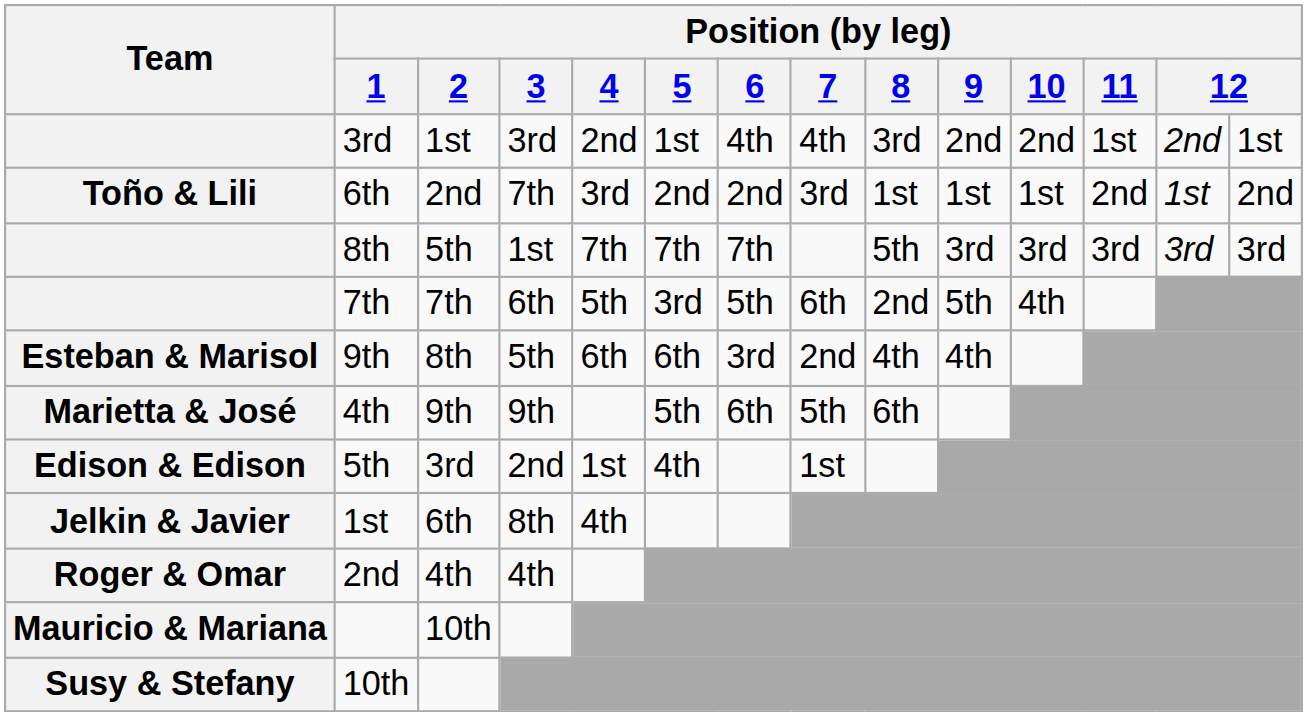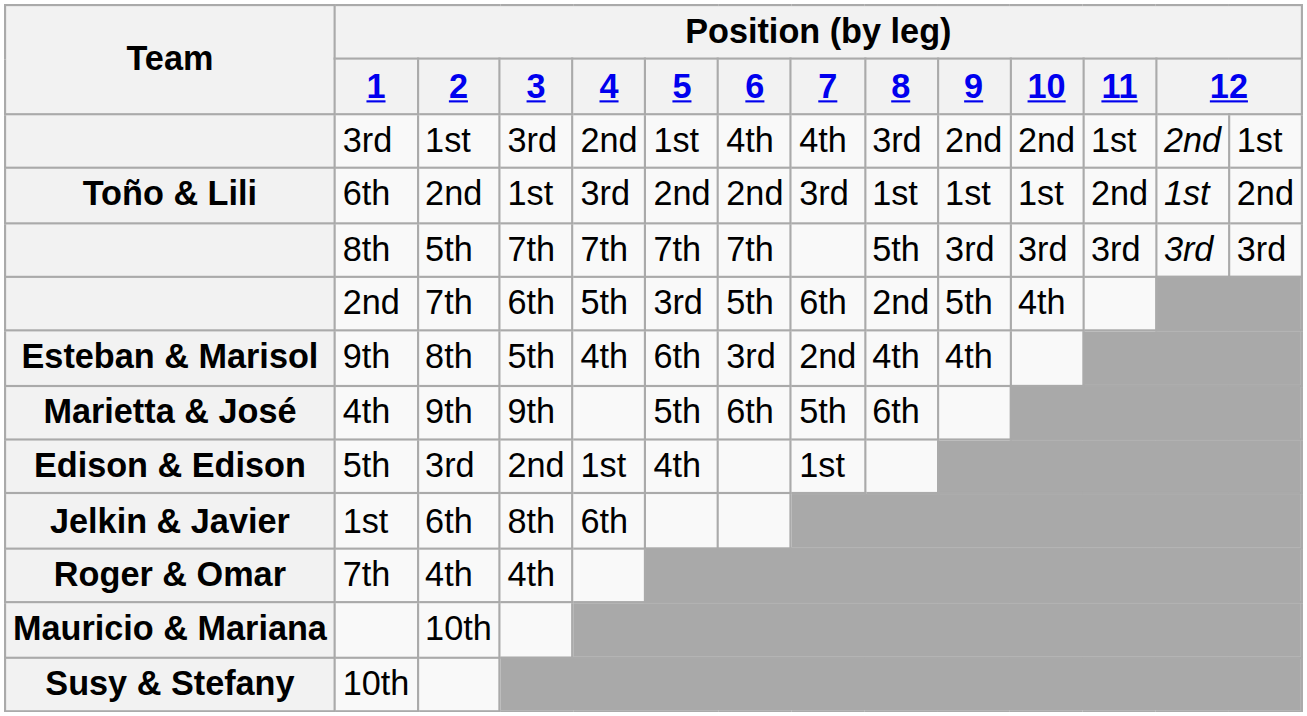(531, 194) 7th -> (530, 194) 1st
(530, 248) 1st -> (531, 248) 7th
(366, 303) 7th -> (371, 303) 2nd
(604, 357) 6th -> (604, 357) 4th
(604, 520) 4th -> (604, 520) 6th
(371, 574) 2nd -> (366, 574) 7th
